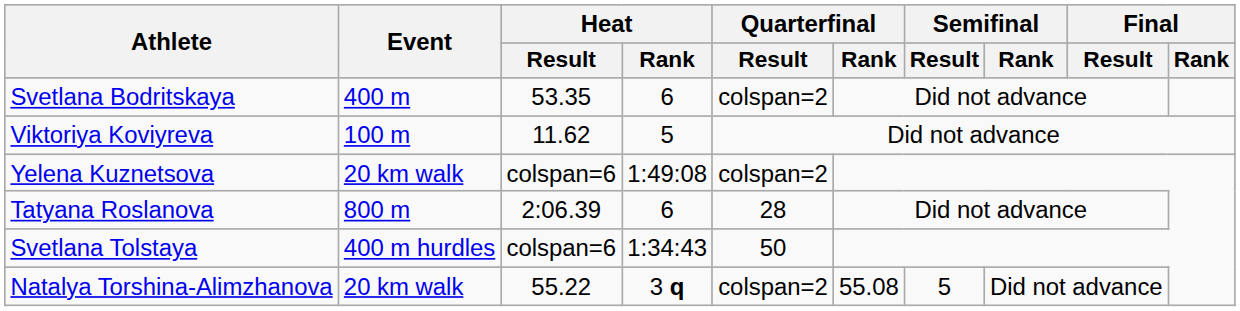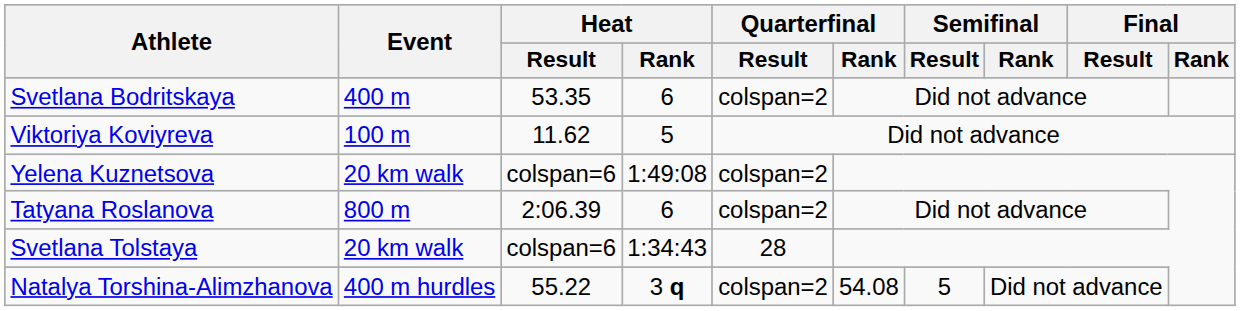(773, 211) 28 -> (773, 211) colspan=2
(420, 249) 400 m hurdles -> (404, 249) 20 km walk
(773, 249) 50 -> (773, 249) 28
(404, 286) 20 km walk -> (420, 286) 400 m hurdles
(869, 286) 55.08 -> (869, 286) 54.08
